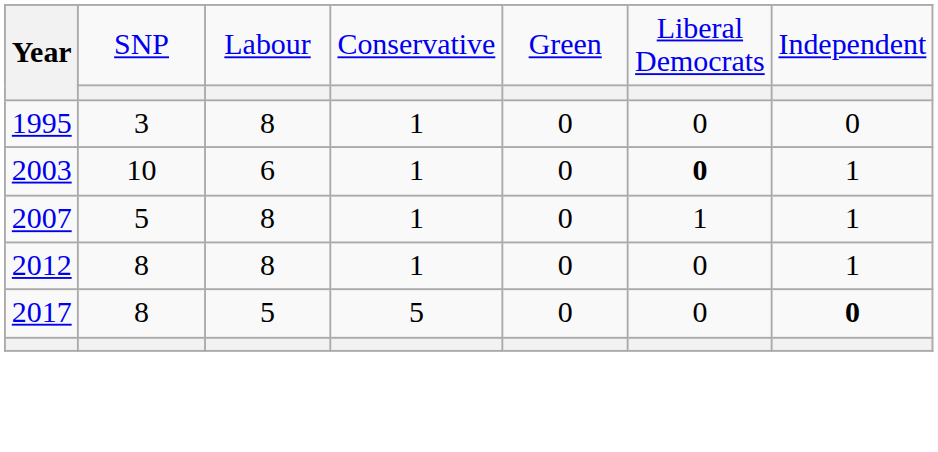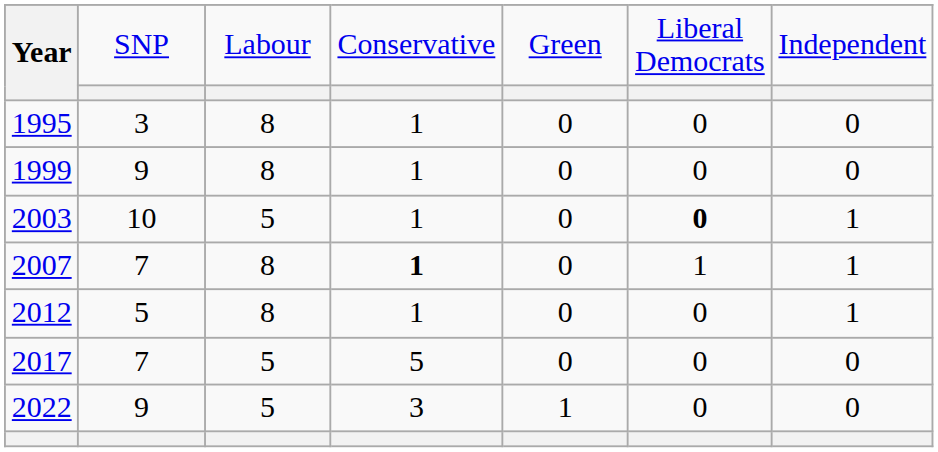+ row: (42, 170)
(268, 170) 6 -> (268, 218) 5
(142, 218) 5 -> (142, 265) 7
(416, 218) normal -> (416, 265) bold
(142, 265) 8 -> (142, 312) 5
(142, 312) 8 -> (142, 360) 7
(852, 312) bold -> (852, 360) normal
+ row: (42, 407)
